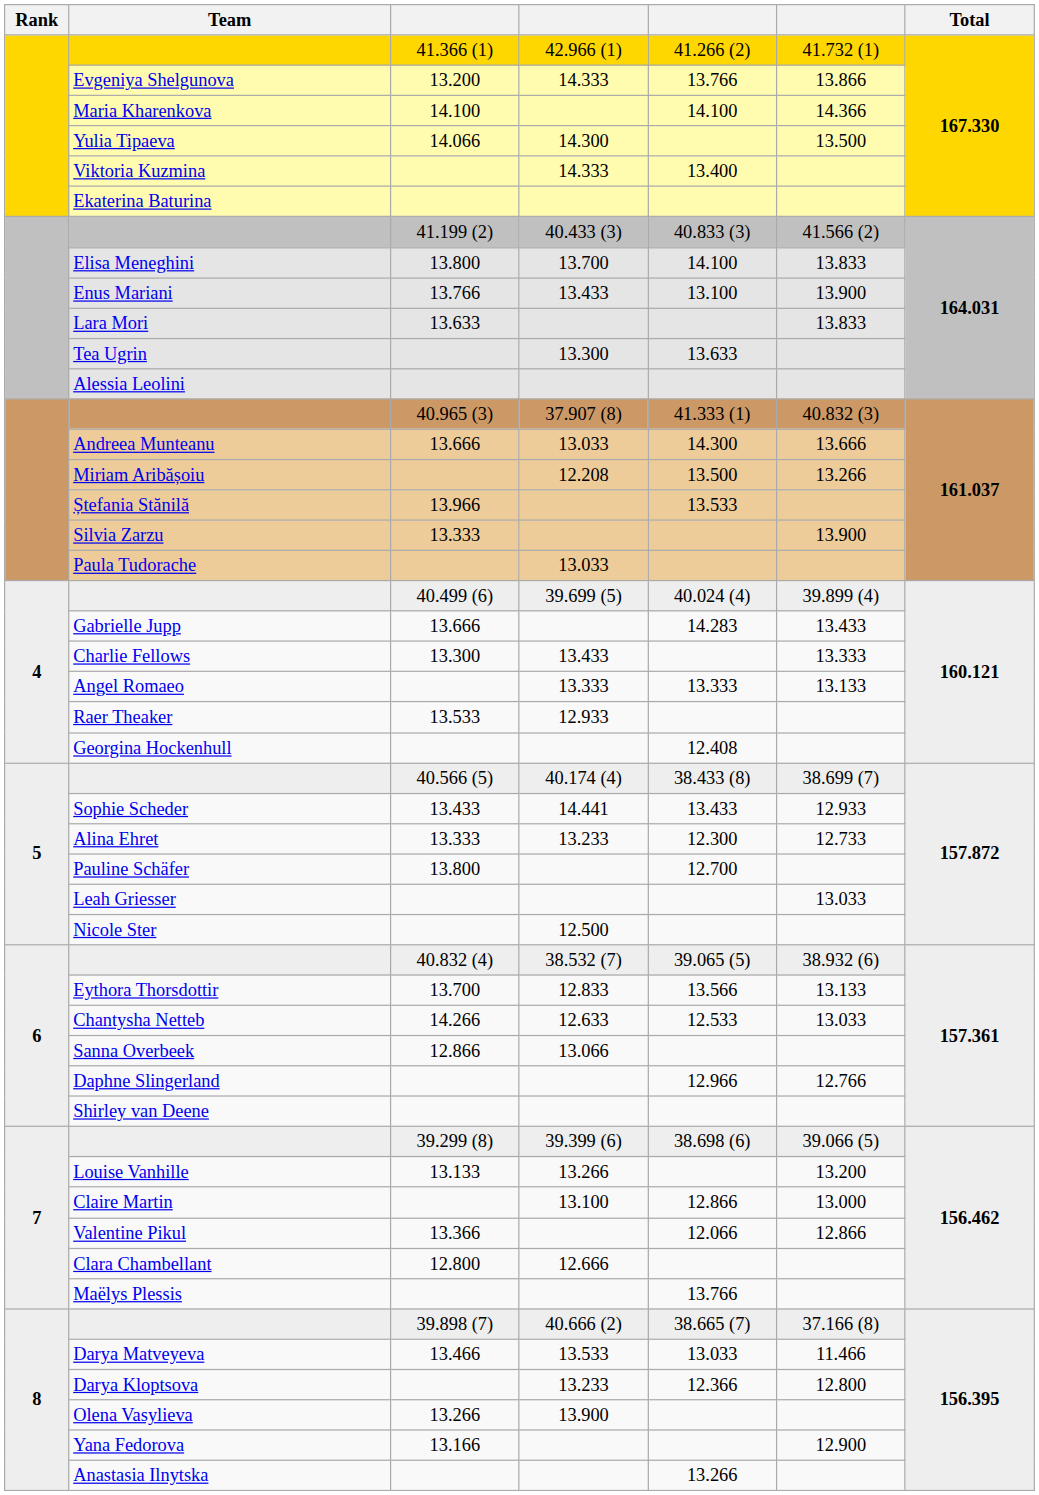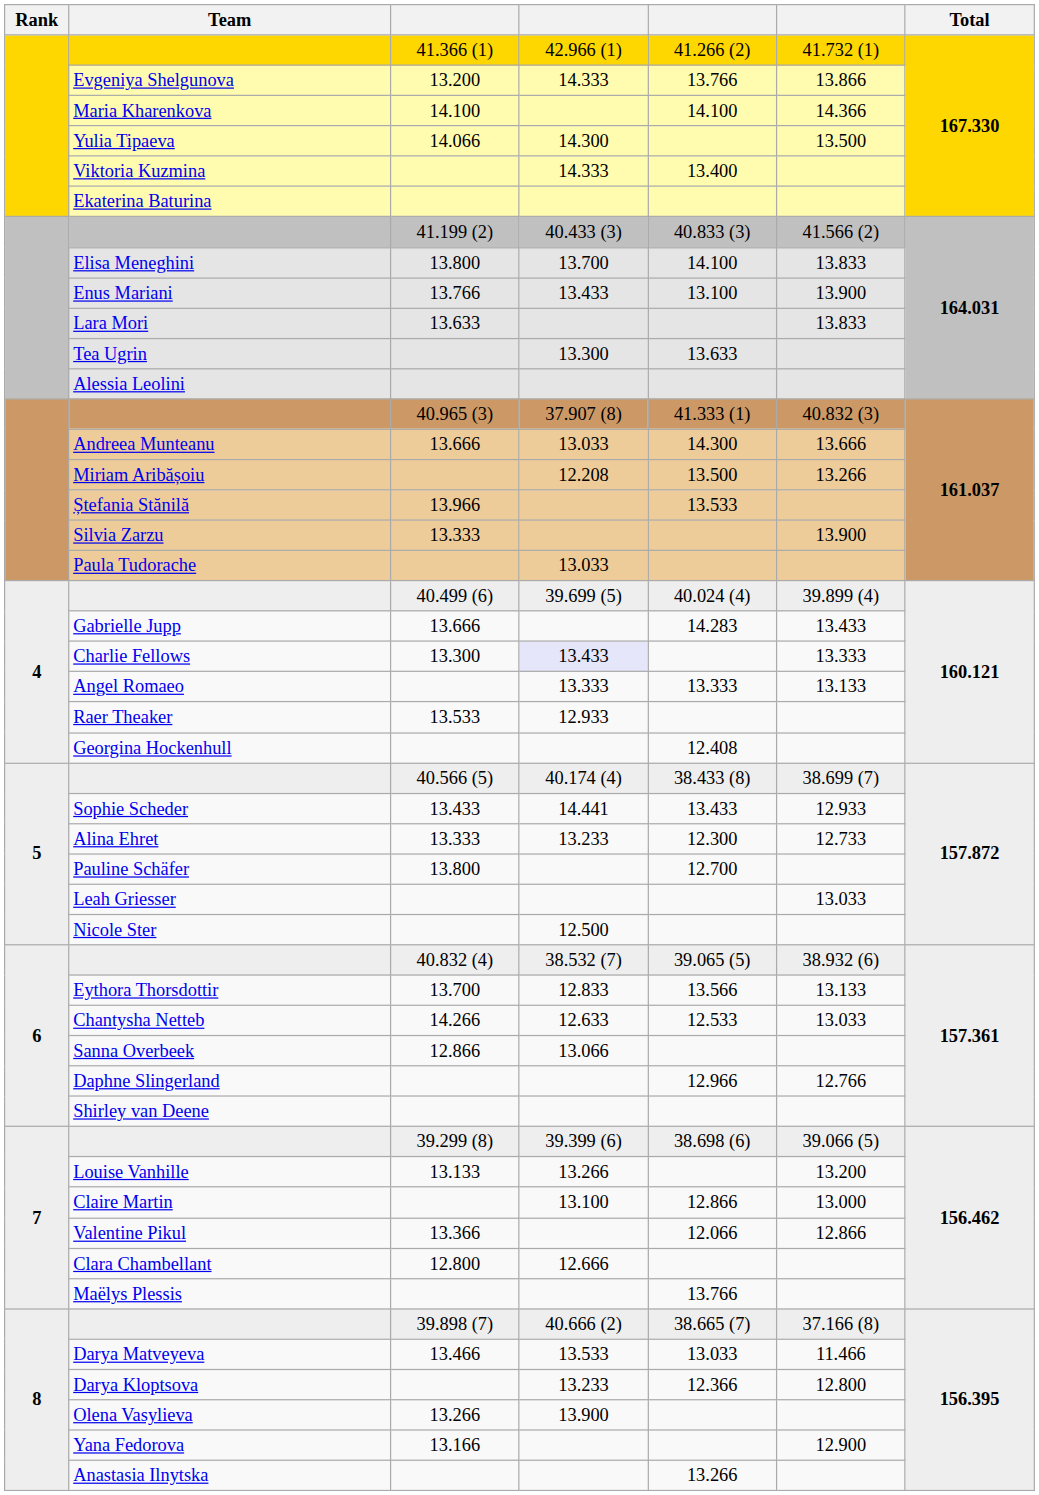(584, 656) no background -> (584, 656) lavender background
